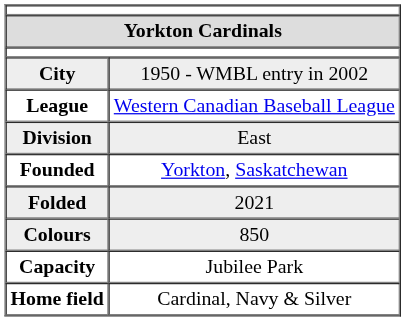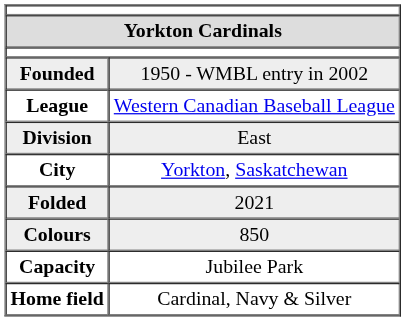(57, 73) City -> (57, 73) Founded
(57, 170) Founded -> (57, 170) City
